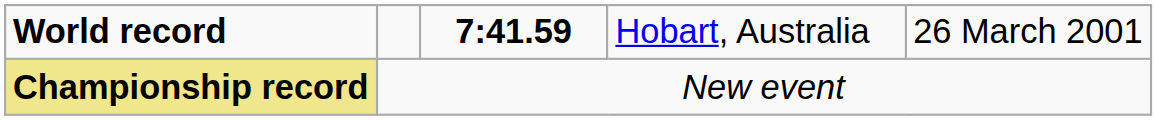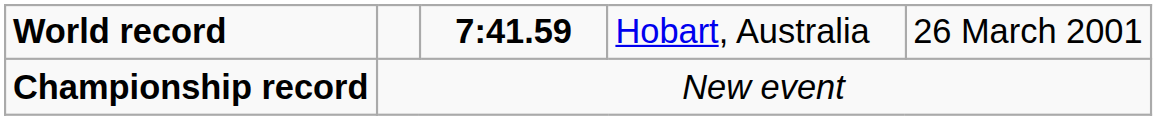(191, 86) khaki background -> (191, 86) no background
